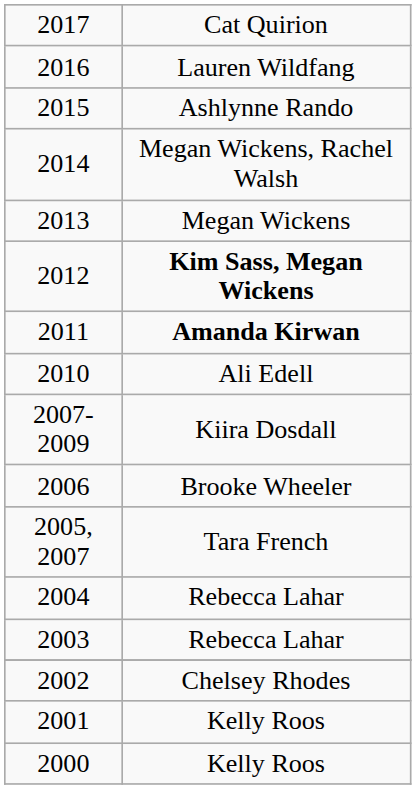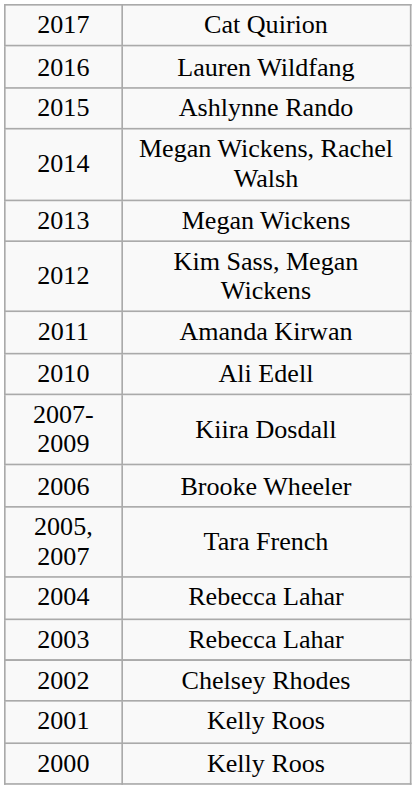(266, 275) bold -> (266, 275) normal
(266, 332) bold -> (266, 332) normal
